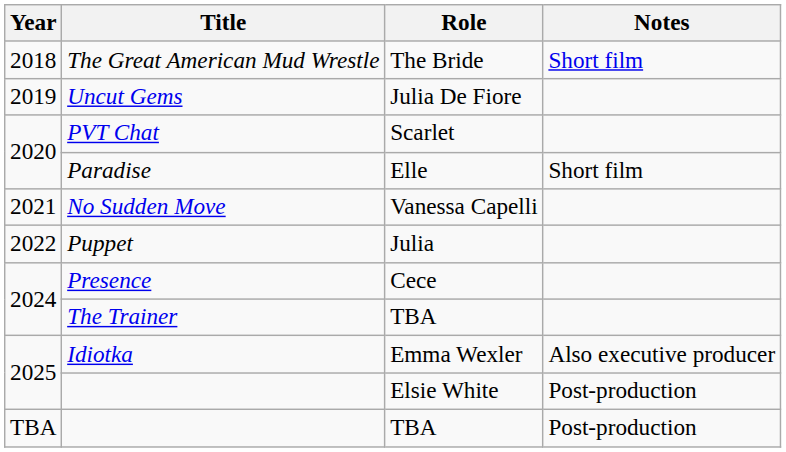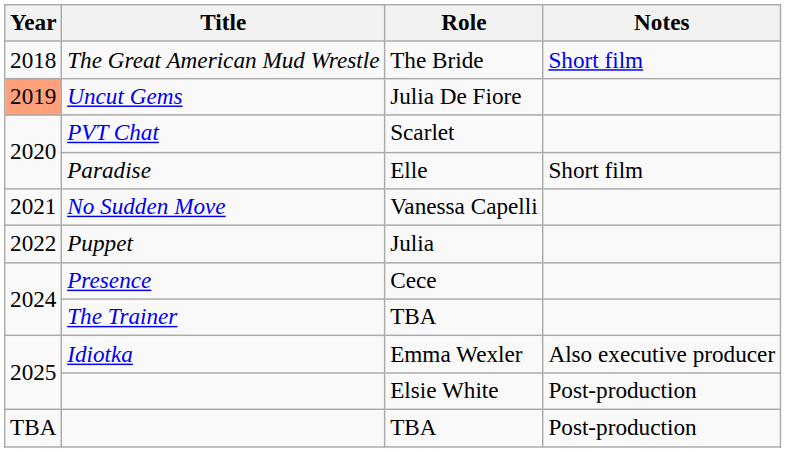(33, 96) no background -> (33, 96) lightsalmon background
